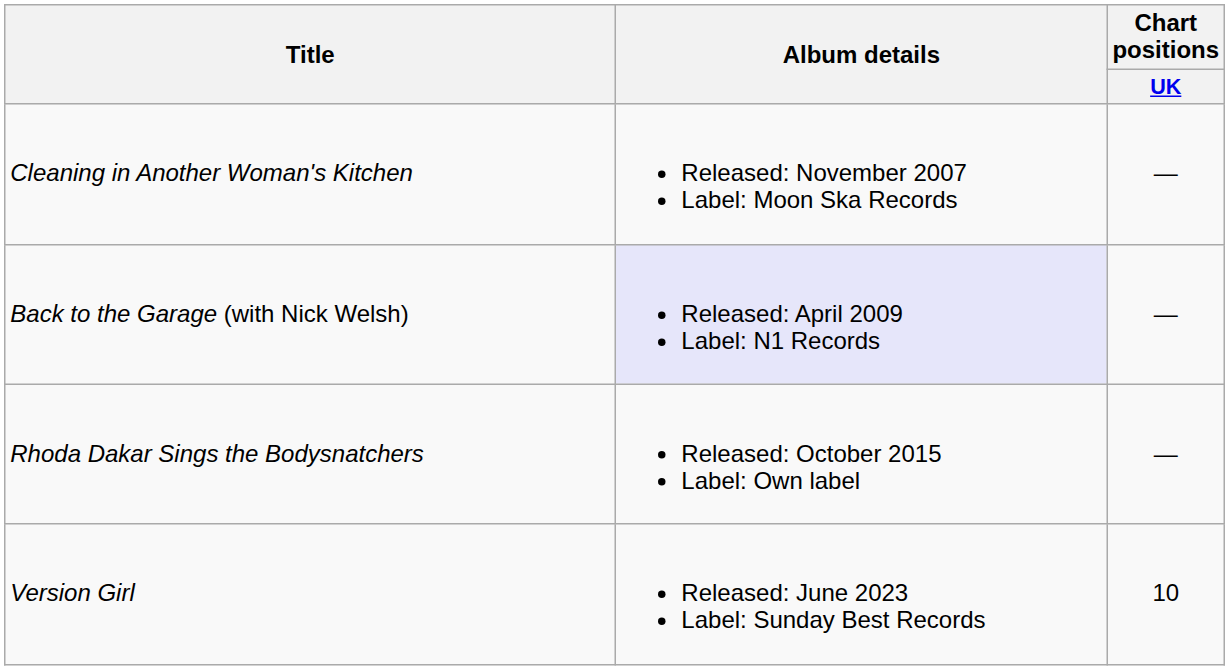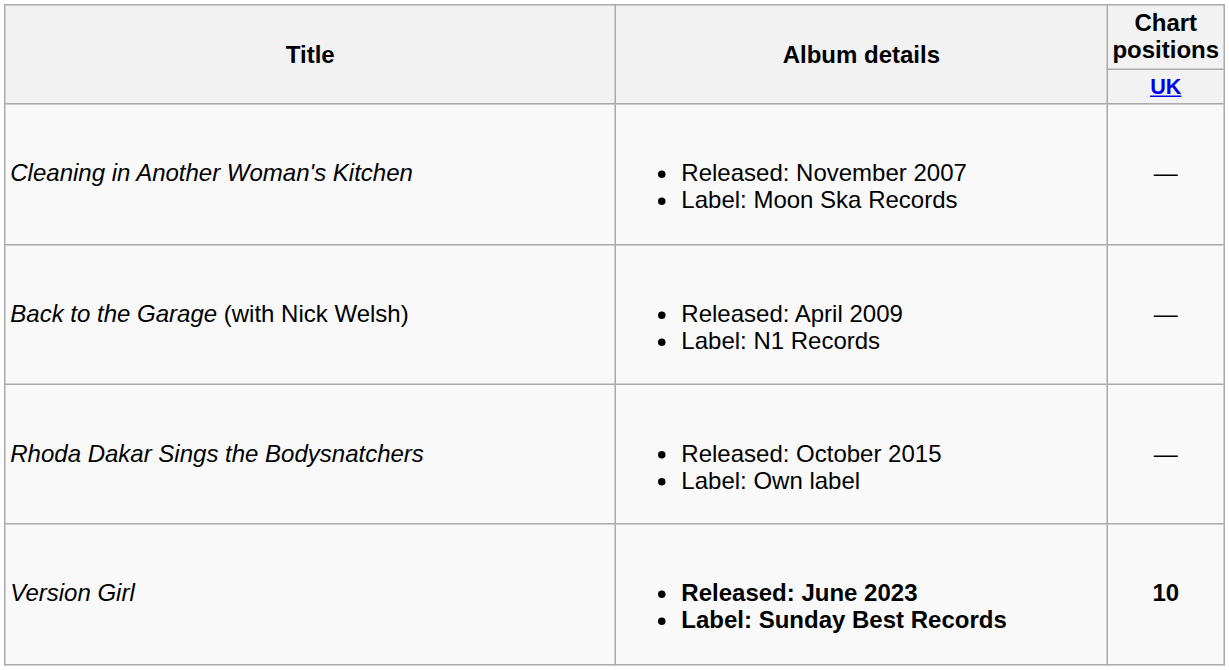(861, 328) lavender background -> (861, 328) no background
(861, 608) normal -> (861, 608) bold
(1166, 593) normal -> (1166, 593) bold
